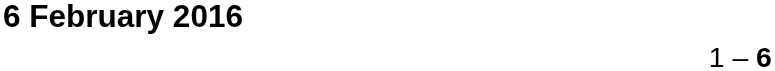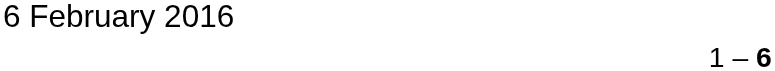(123, 17) bold -> (119, 17) normal
